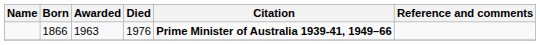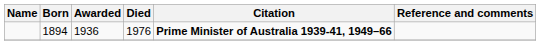(55, 31) 1866 -> (55, 31) 1894
(86, 31) 1963 -> (86, 31) 1936
